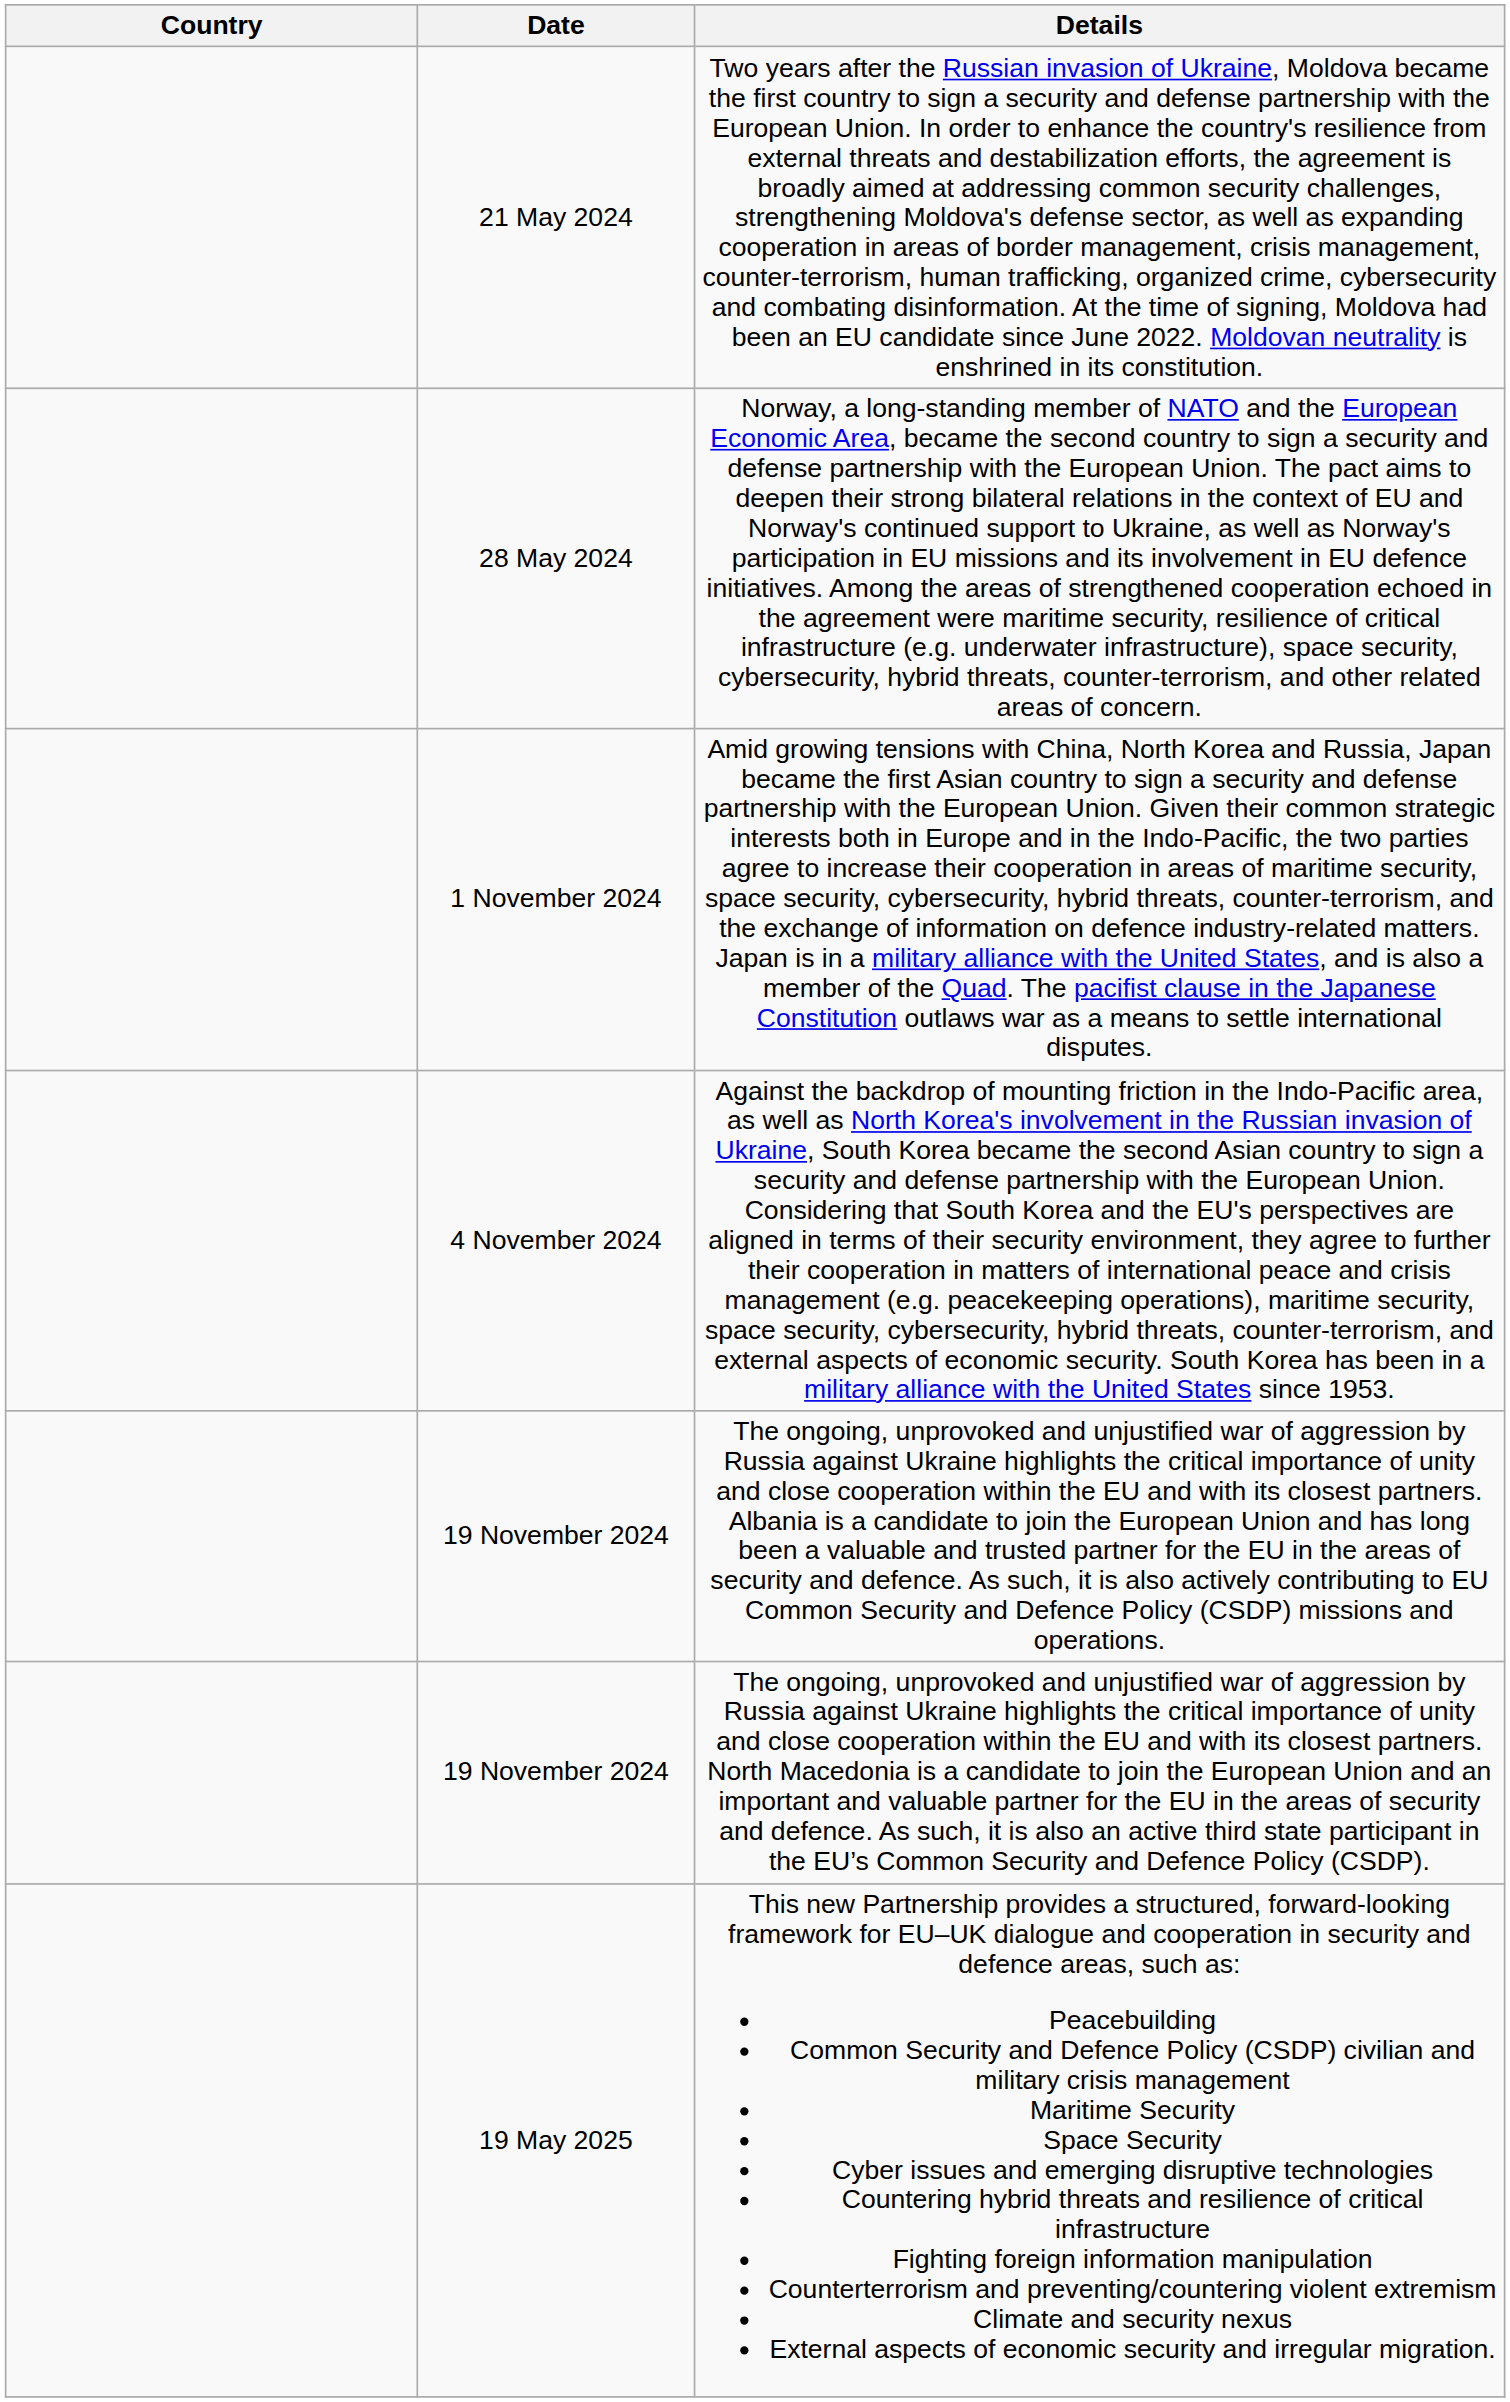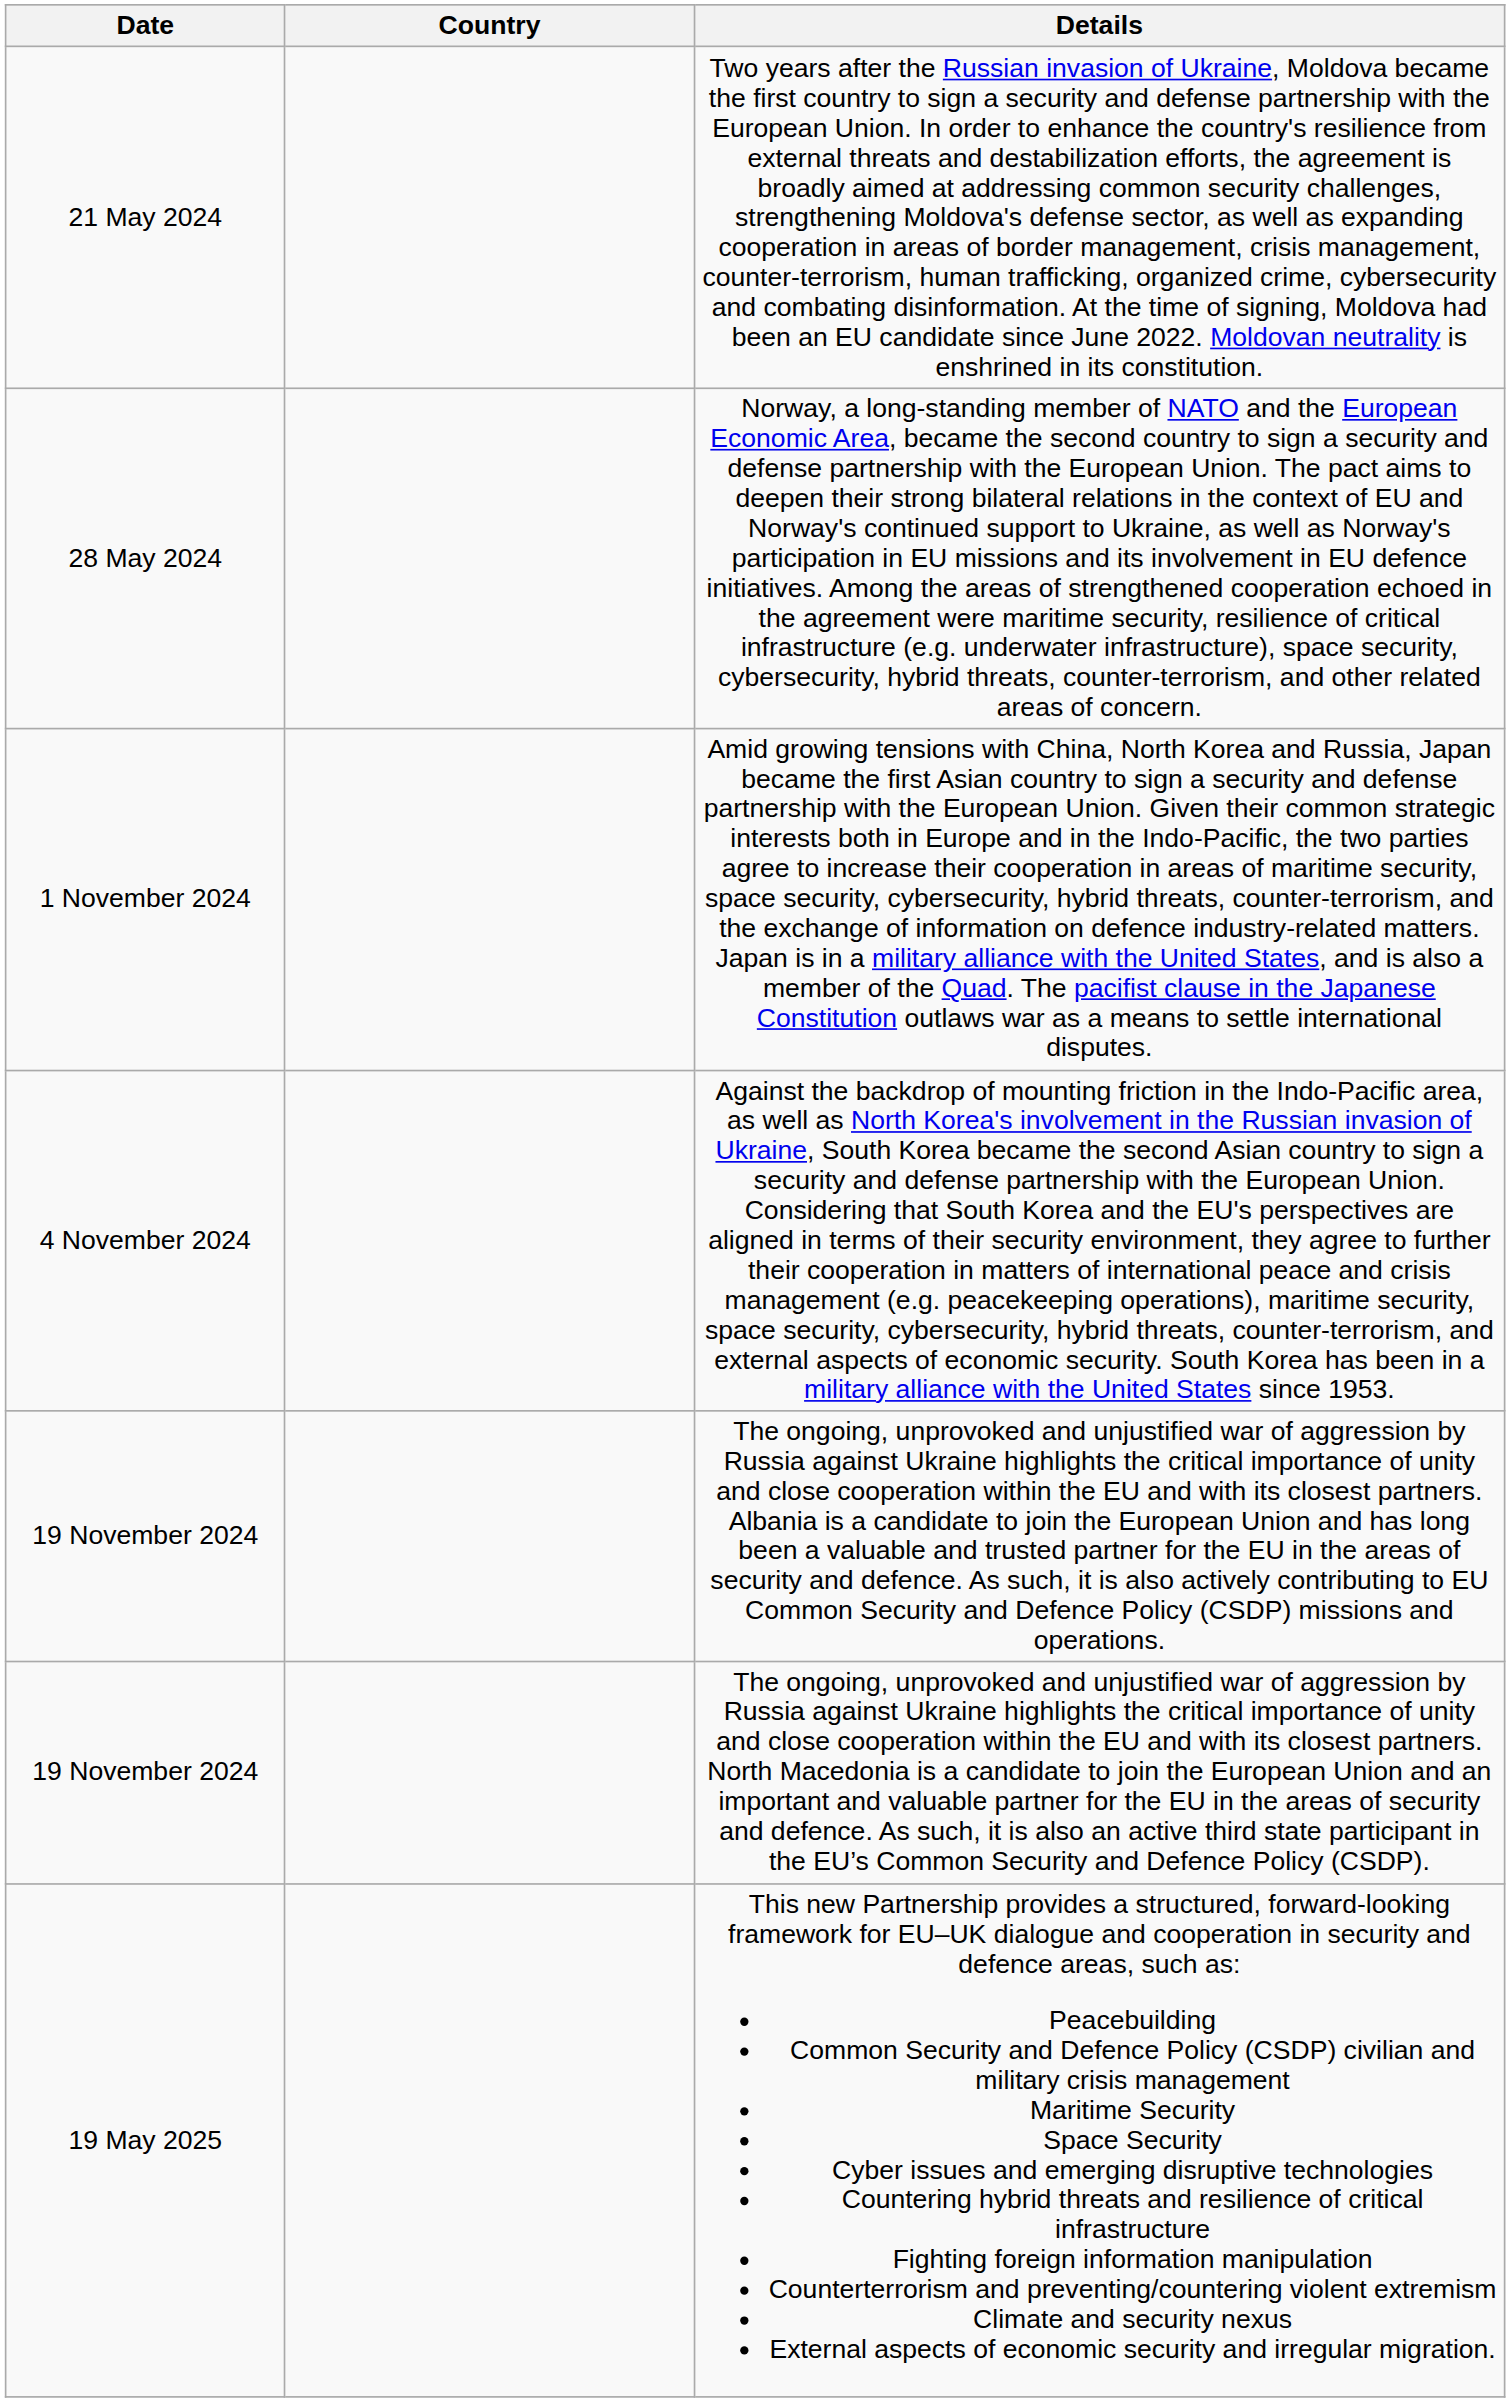columns swapped: (212, 25) <-> (556, 25)
